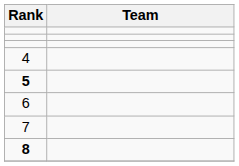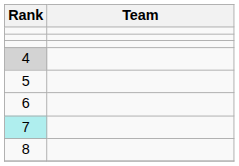(26, 58) no background -> (26, 58) lightgrey background
(26, 81) bold -> (26, 81) normal
(26, 127) no background -> (26, 127) paleturquoise background
(26, 150) bold -> (26, 150) normal
